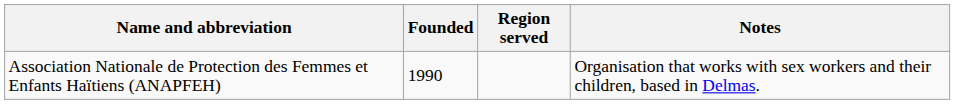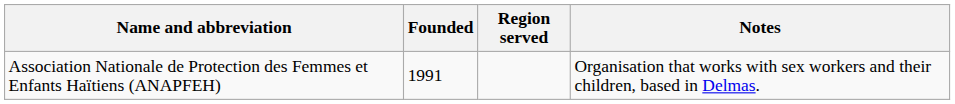(425, 75) 1990 -> (425, 75) 1991
